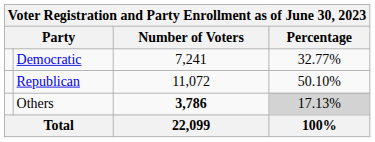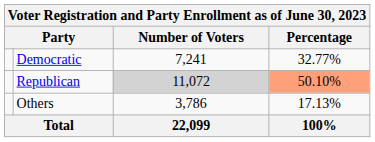(191, 81) no background -> (191, 81) lightgrey background
(319, 81) no background -> (319, 81) lightsalmon background
(191, 103) bold -> (191, 103) normal
(319, 103) lightgrey background -> (319, 103) no background
